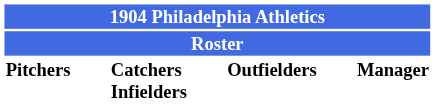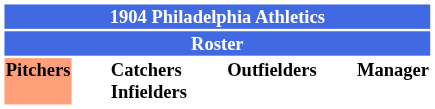(38, 70) no background -> (38, 70) lightsalmon background
